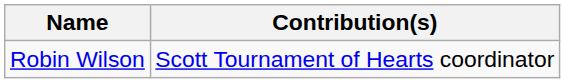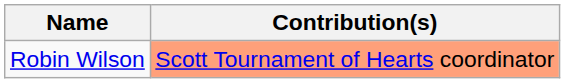(355, 58) no background -> (355, 58) lightsalmon background
